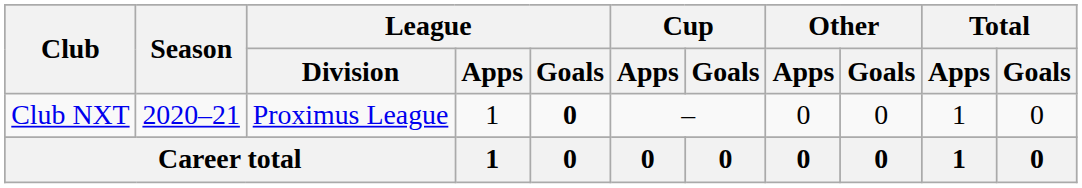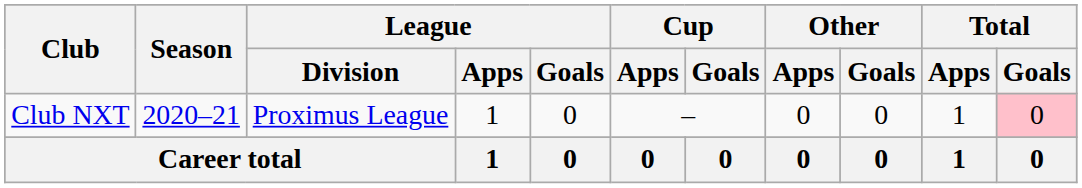(570, 114) bold -> (570, 114) normal
(1037, 114) no background -> (1037, 114) pink background
